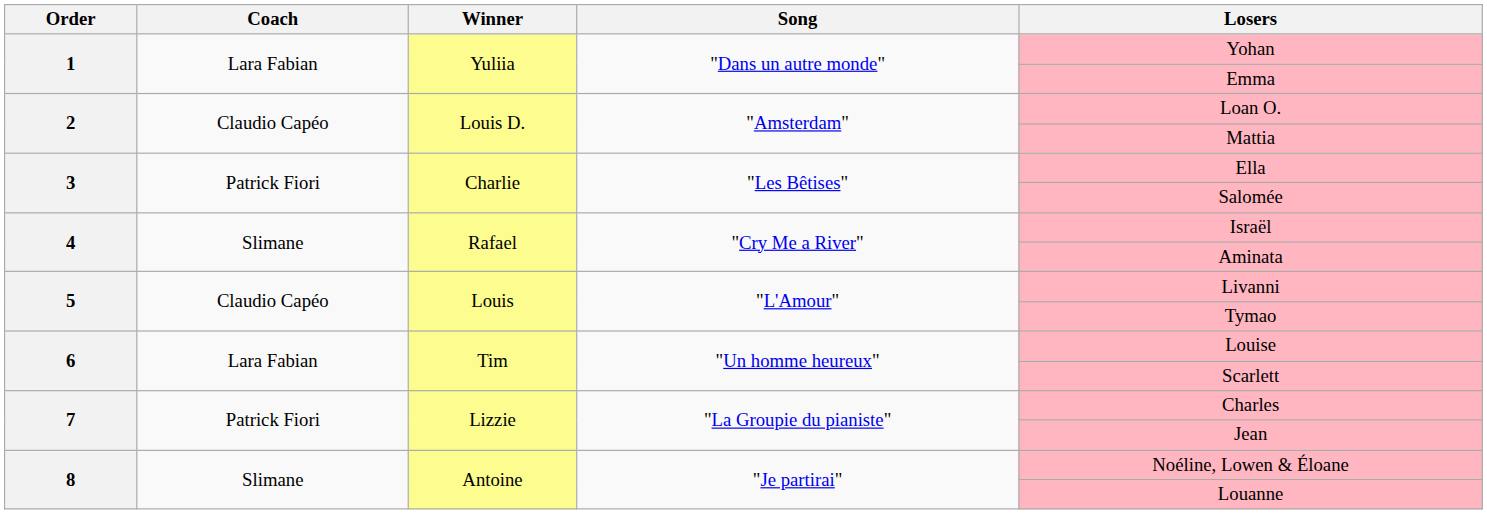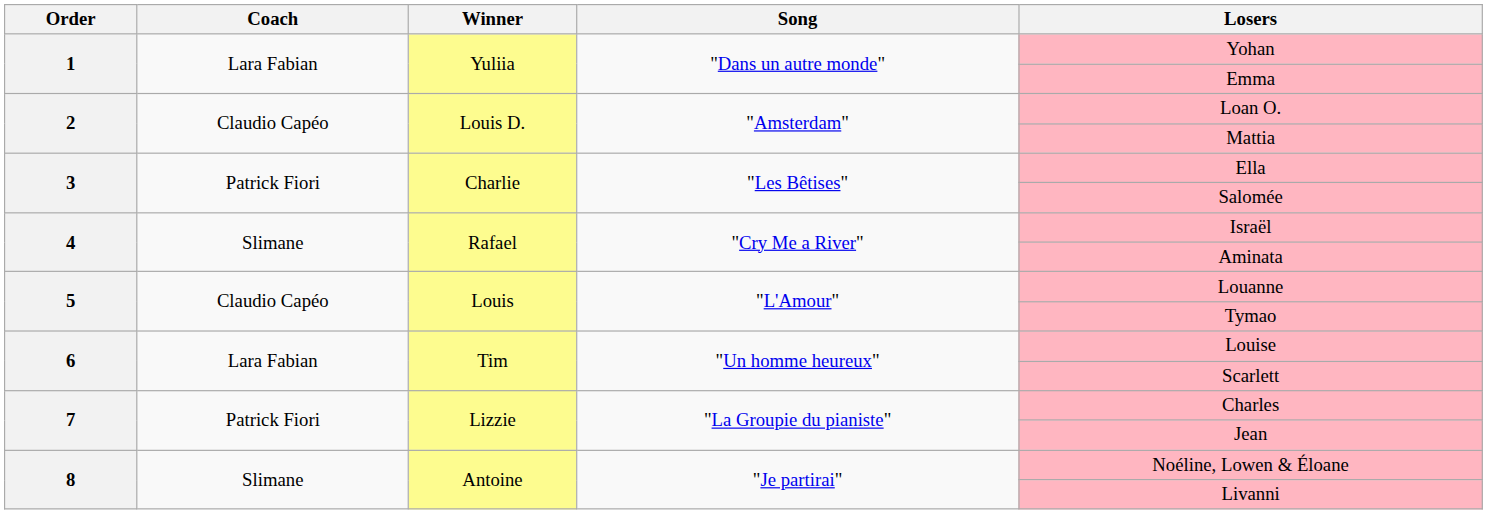(1251, 286) Livanni -> (1251, 286) Louanne
(1251, 494) Louanne -> (1251, 494) Livanni
